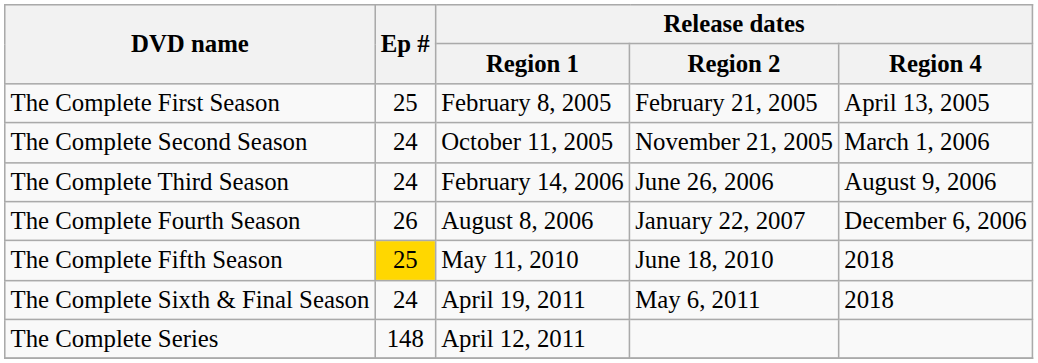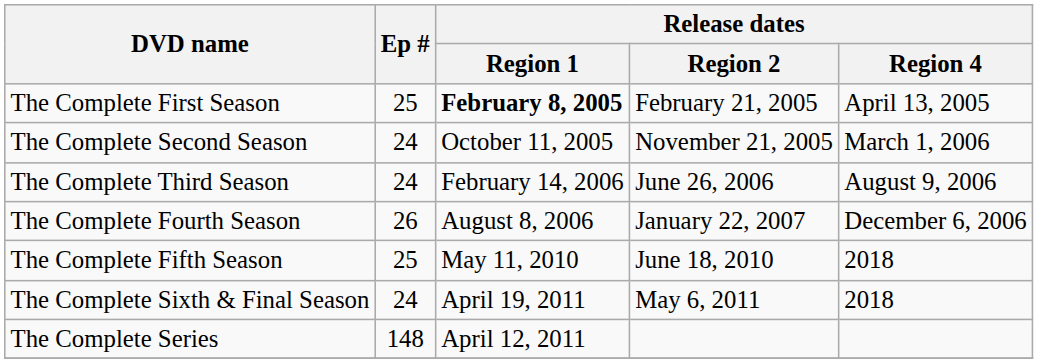(526, 102) normal -> (532, 102) bold
(405, 260) gold background -> (405, 260) no background
